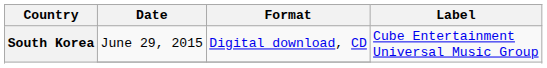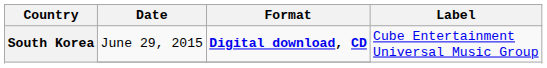(288, 44) normal -> (288, 44) bold
